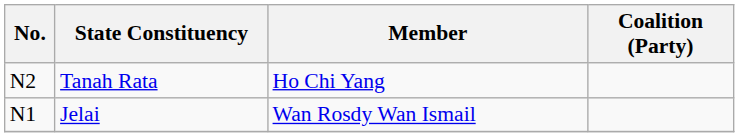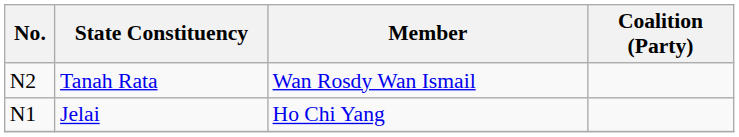(329, 80) Ho Chi Yang -> (374, 80) Wan Rosdy Wan Ismail
(374, 114) Wan Rosdy Wan Ismail -> (329, 114) Ho Chi Yang
